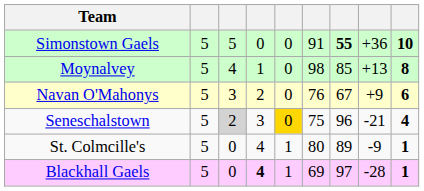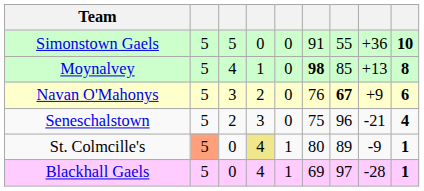(344, 43) bold -> (344, 43) normal
(316, 69) normal -> (316, 69) bold
(344, 95) normal -> (344, 95) bold
(232, 120) lightgrey background -> (232, 120) no background
(288, 120) gold background -> (288, 120) no background
(204, 146) no background -> (204, 146) lightsalmon background
(260, 146) no background -> (260, 146) khaki background
(260, 172) bold -> (260, 172) normal
